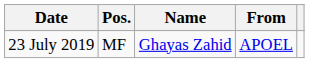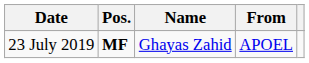(114, 44) normal -> (115, 44) bold
